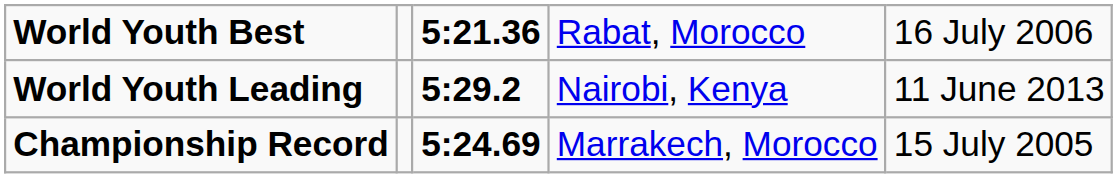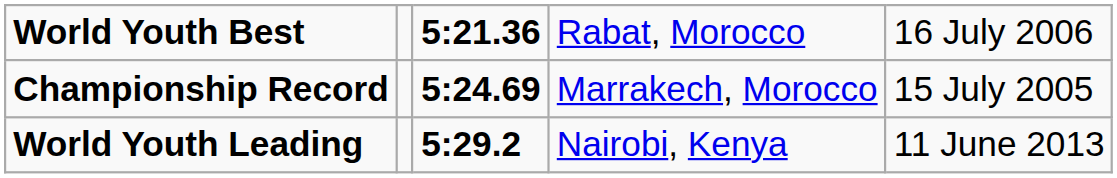rows swapped: (201, 144) <-> (188, 88)
